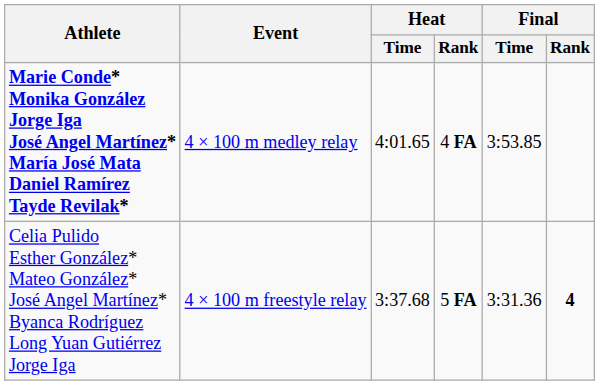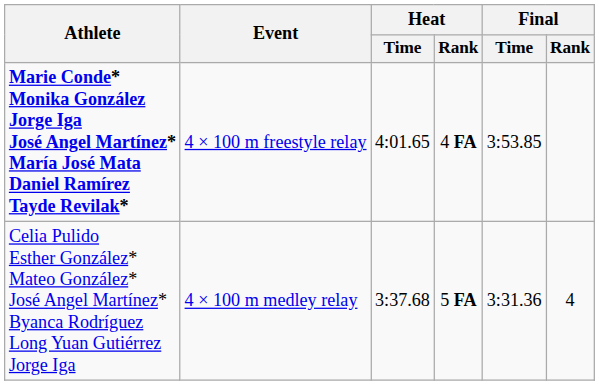(271, 142) 4 × 100 m medley relay -> (276, 142) 4 × 100 m freestyle relay
(276, 300) 4 × 100 m freestyle relay -> (271, 300) 4 × 100 m medley relay
(570, 300) bold -> (570, 300) normal
